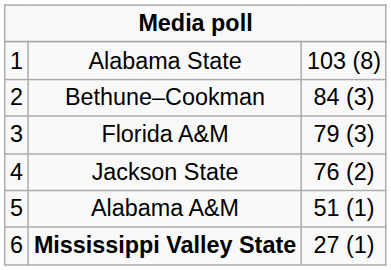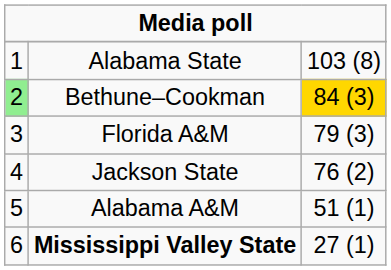(17, 97) no background -> (17, 97) lightgreen background
(344, 97) no background -> (344, 97) gold background
